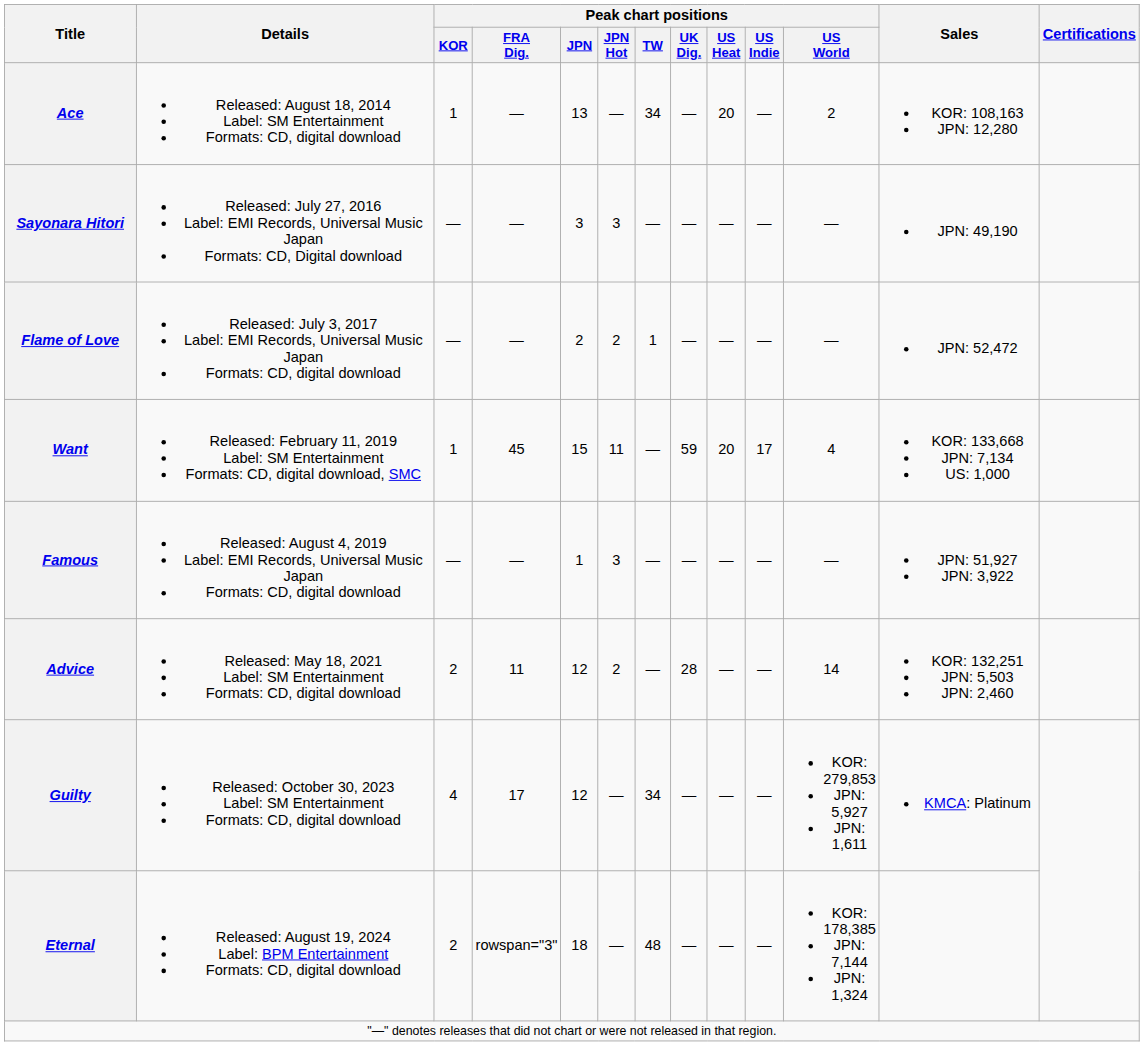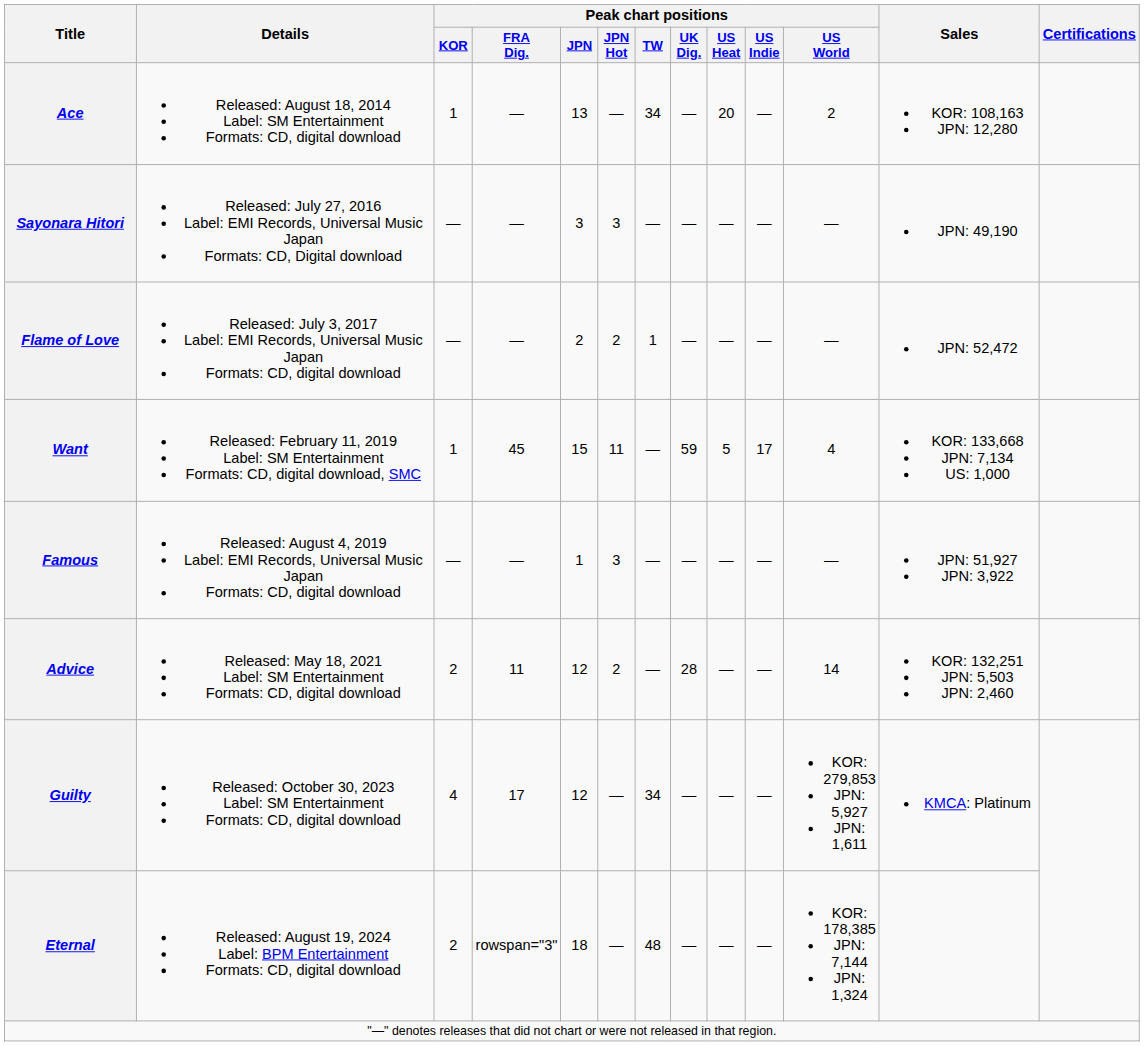(726, 450) 20 -> (726, 450) 5
